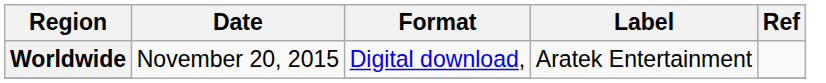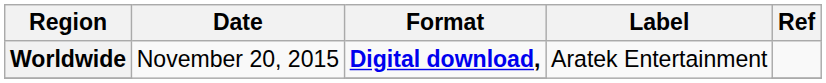(437, 59) normal -> (445, 59) bold
